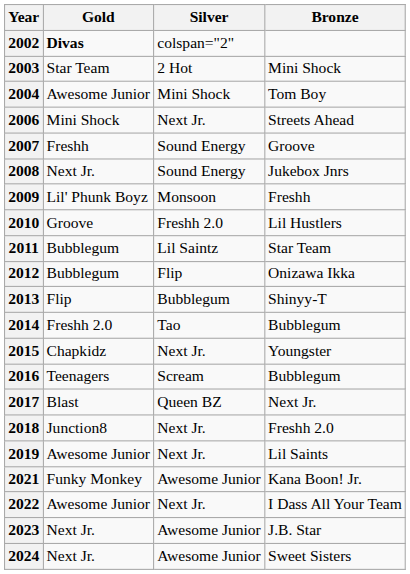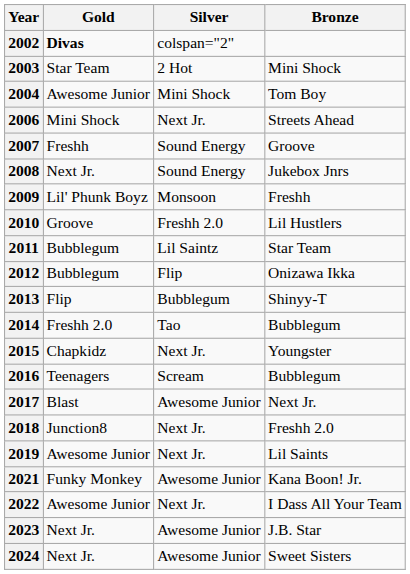(189, 402) Queen BZ -> (209, 402) Awesome Junior
